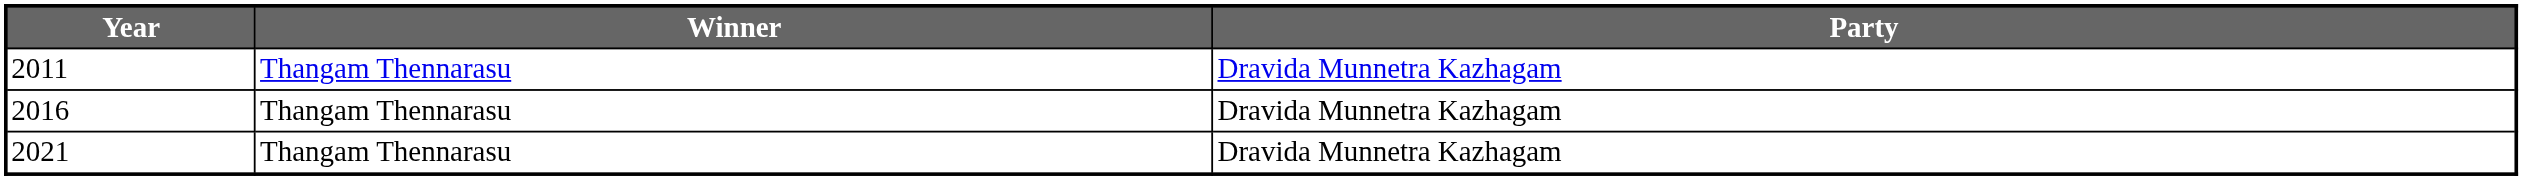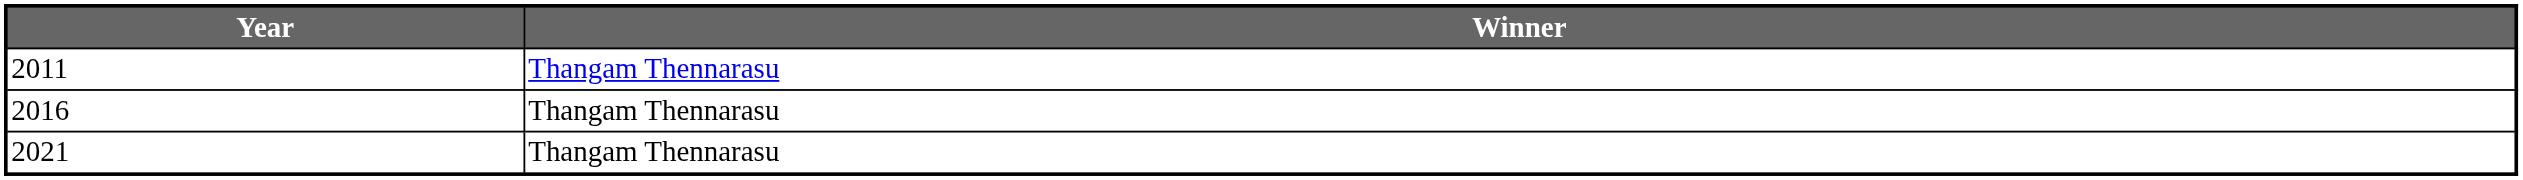- column: (1864, 27)
